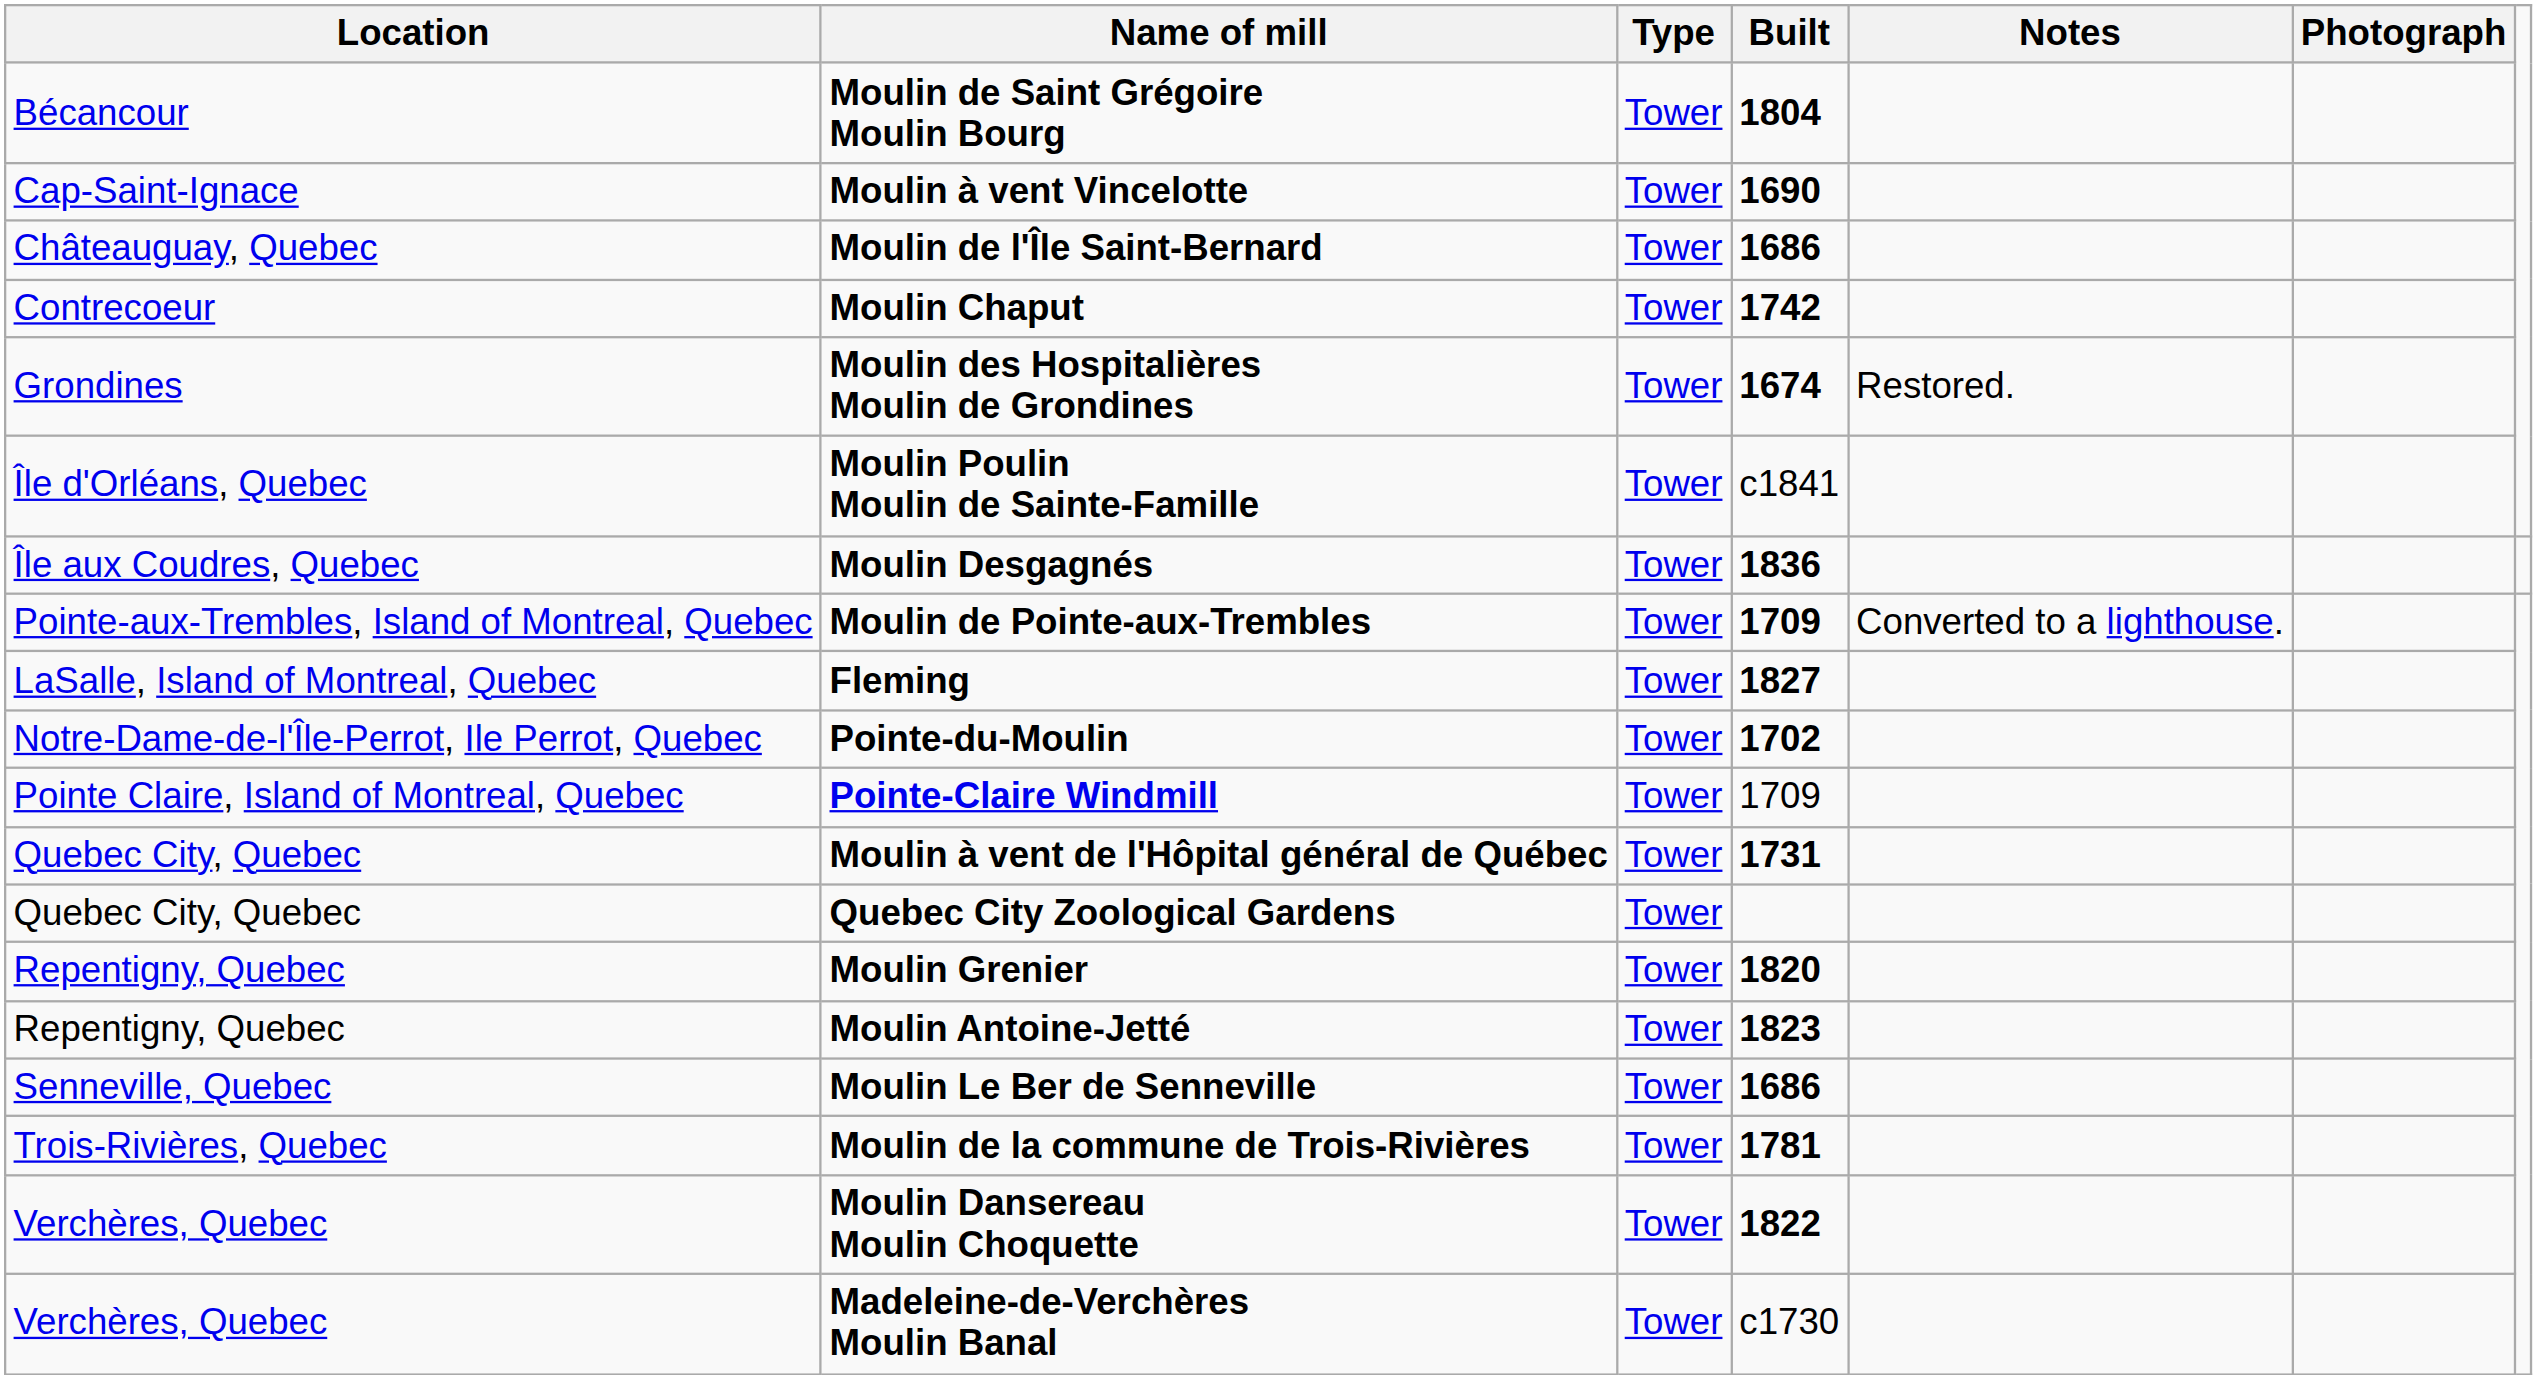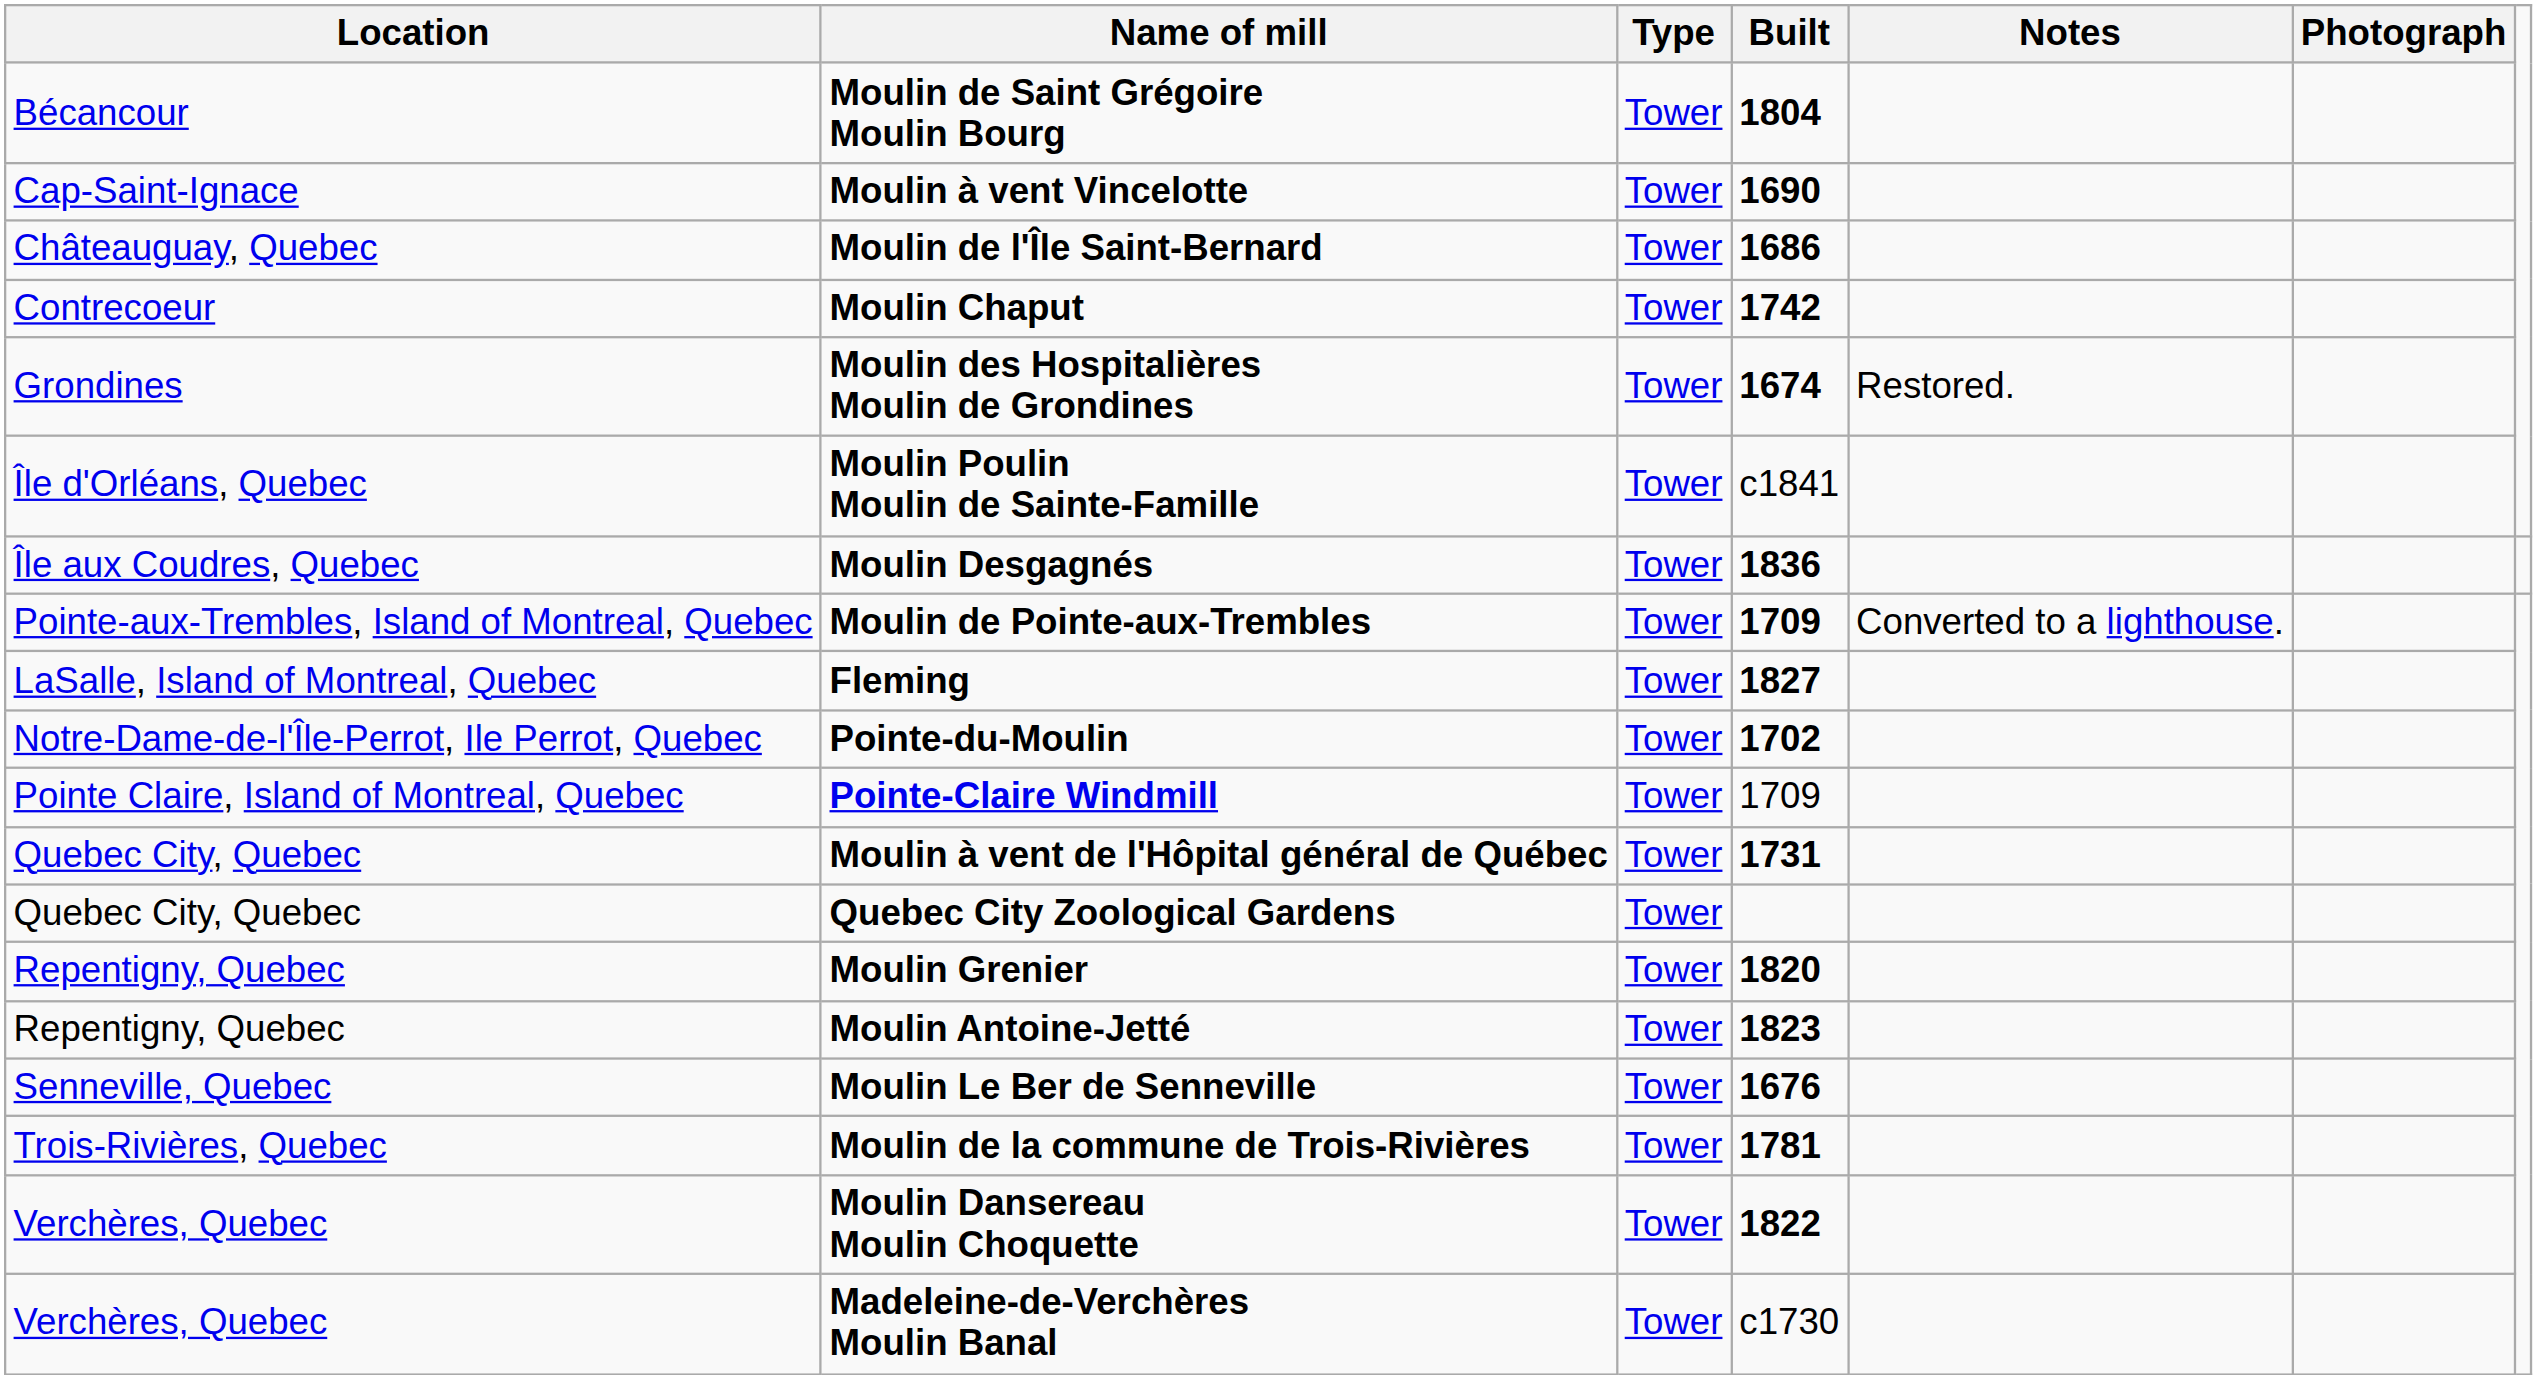(1780, 1086) 1686 -> (1780, 1086) 1676
